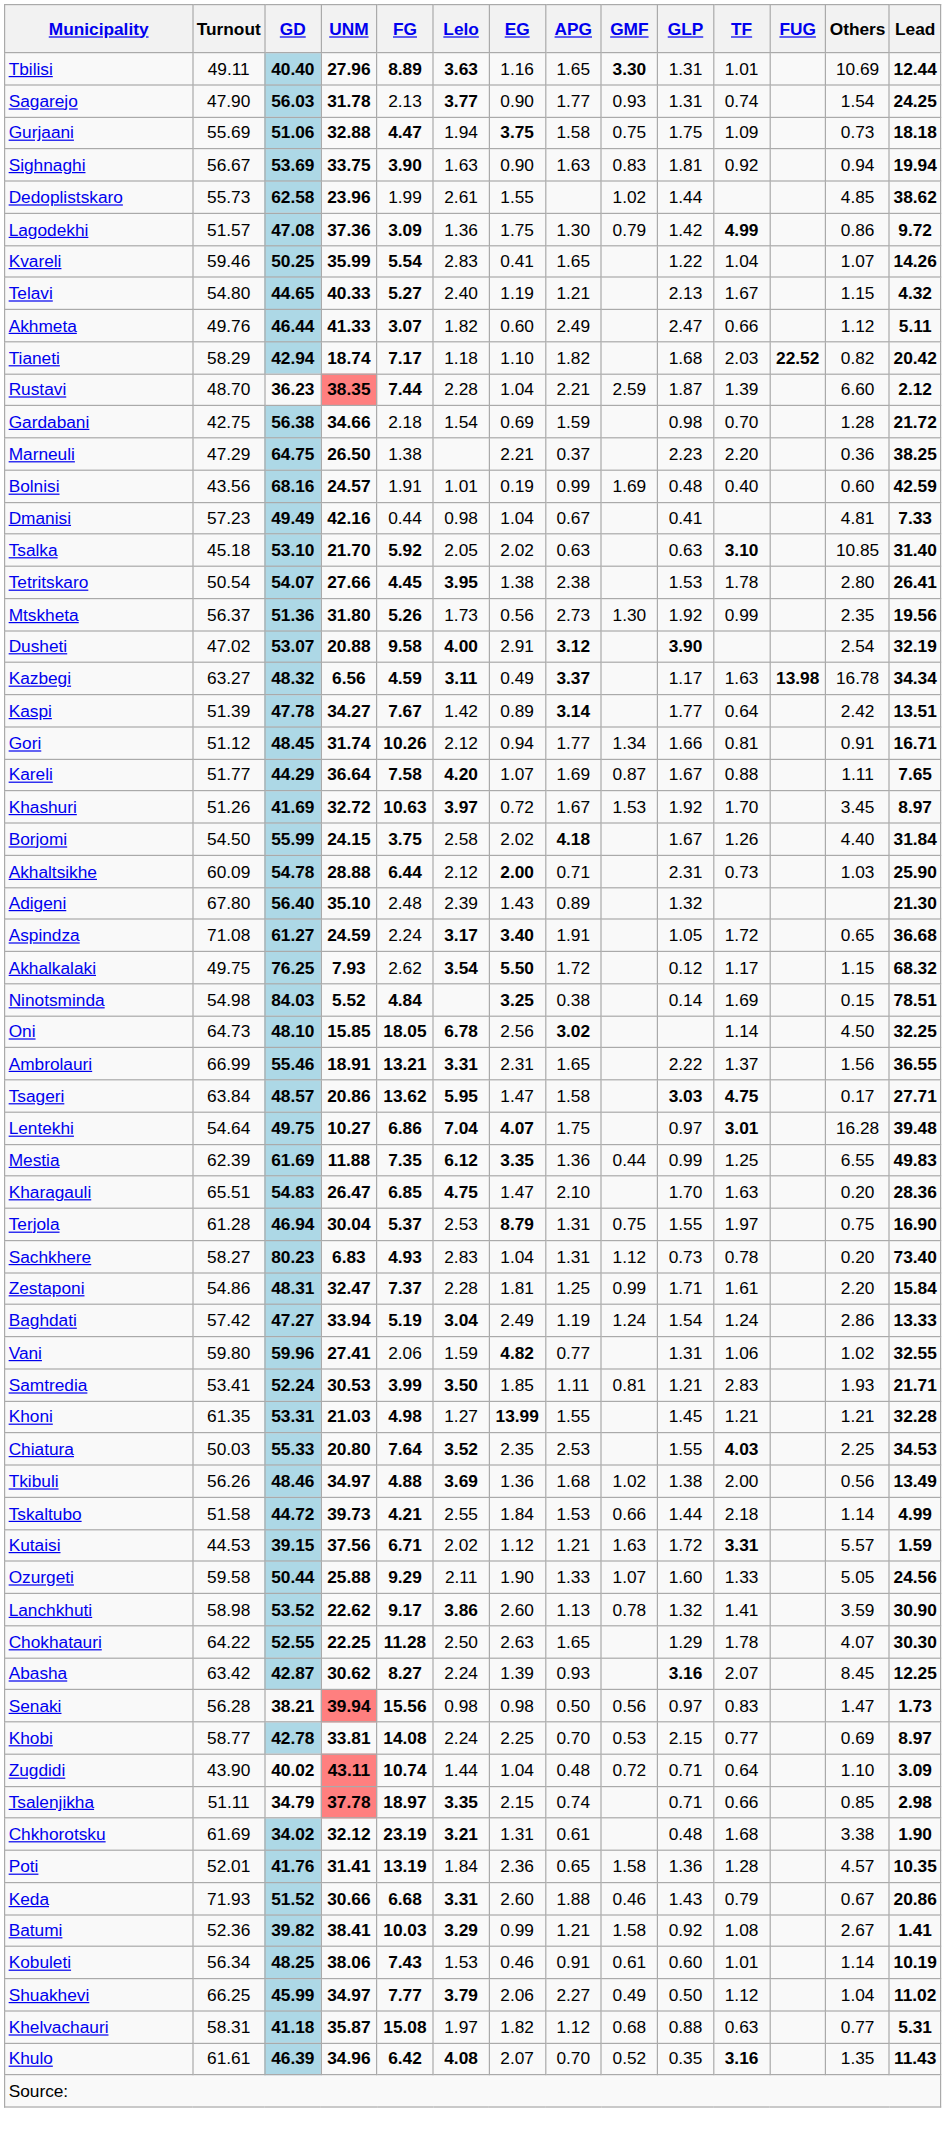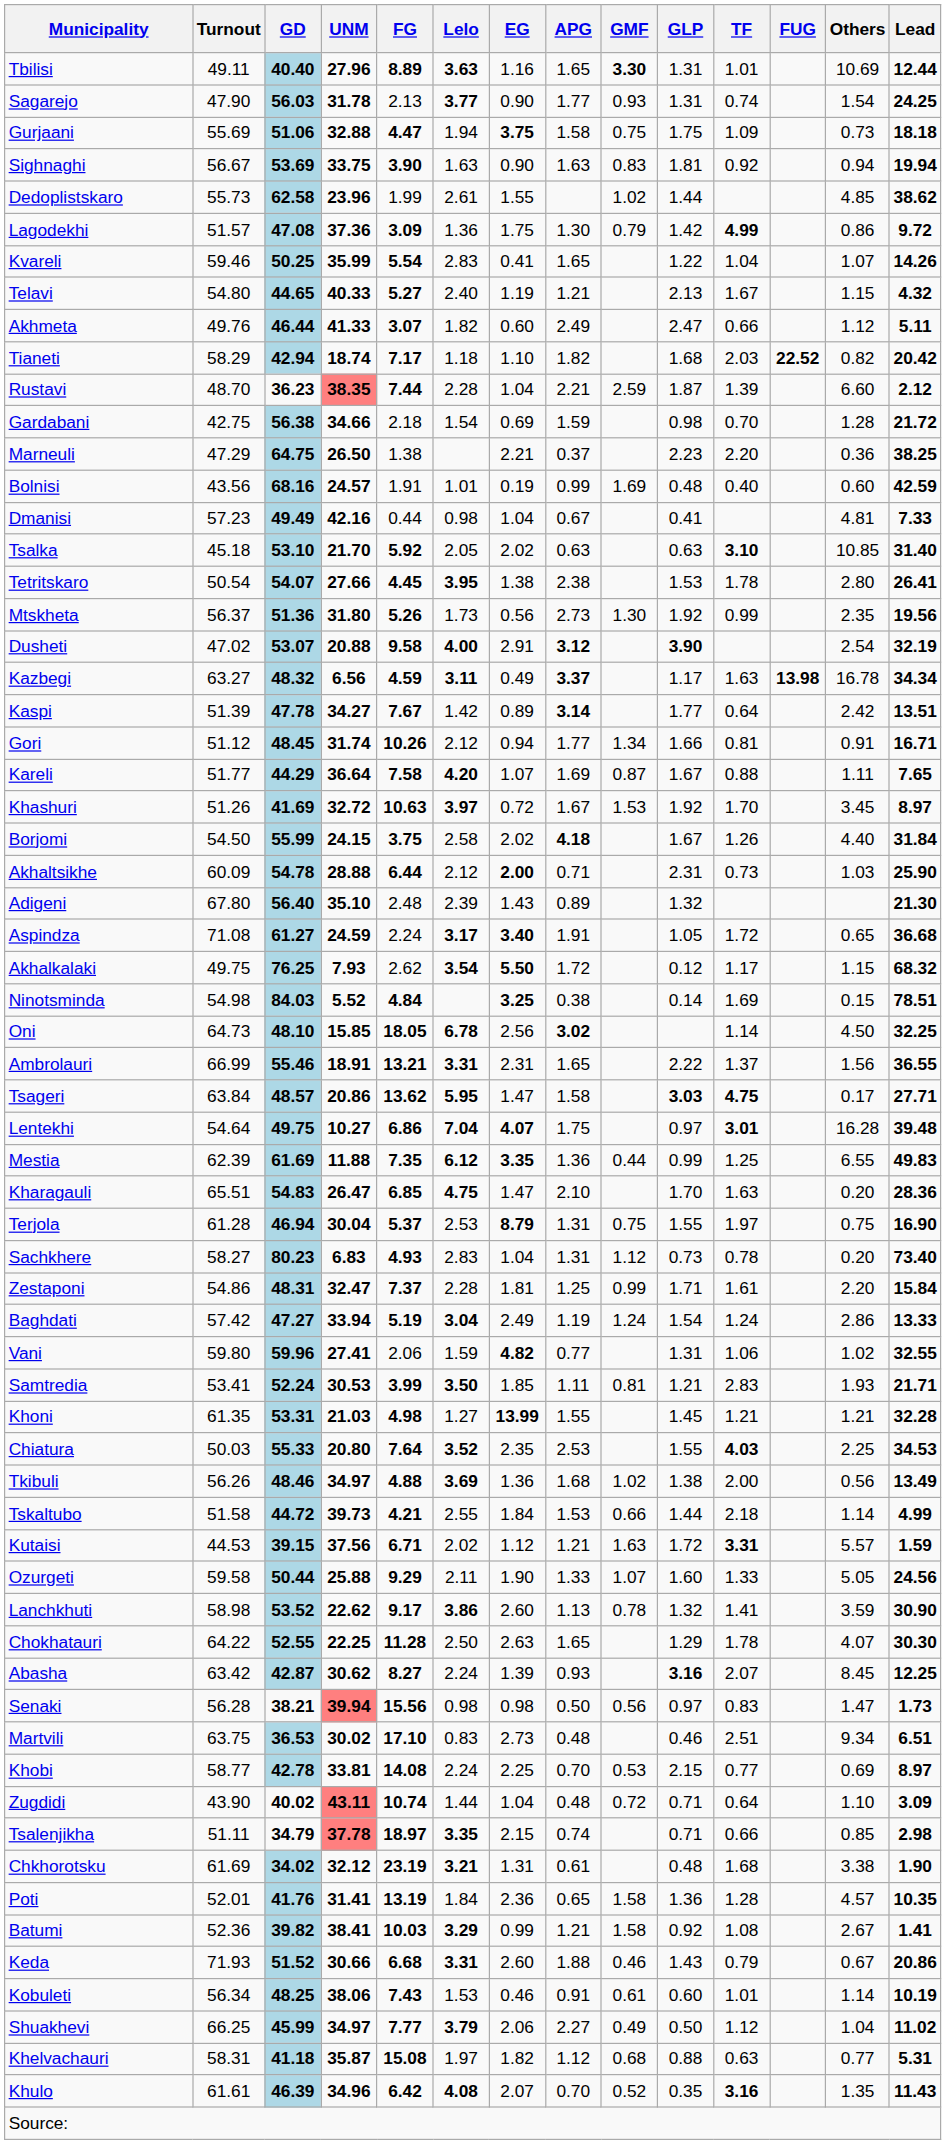+ row: (36, 1738)
rows swapped: (36, 1931) <-> (29, 1899)
